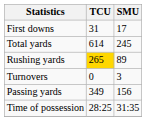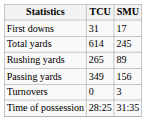(96, 60) gold background -> (96, 60) no background
rows swapped: (34, 92) <-> (27, 76)
